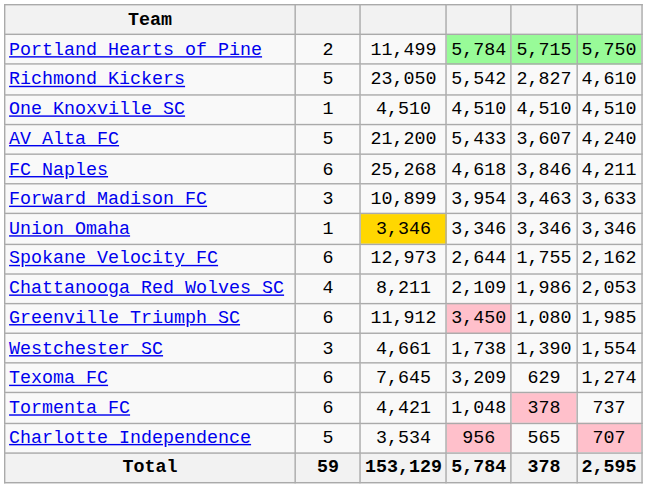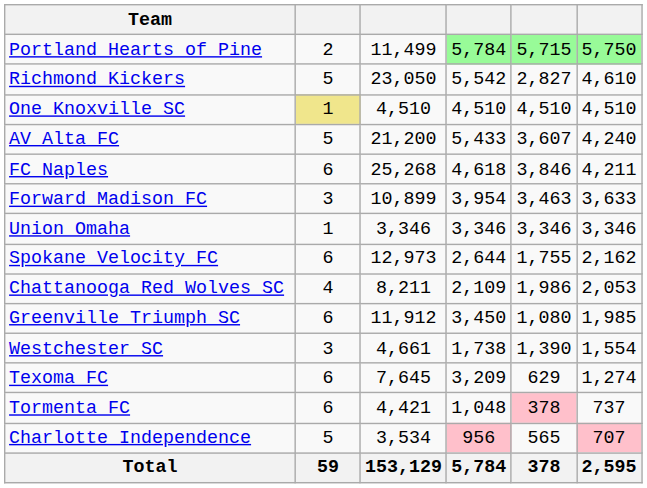(328, 109) no background -> (328, 109) khaki background
(403, 229) gold background -> (403, 229) no background
(479, 318) pink background -> (479, 318) no background
